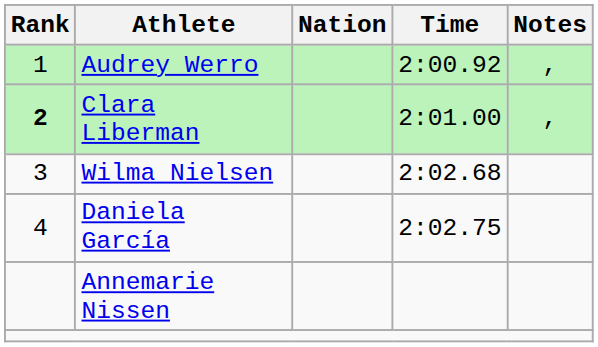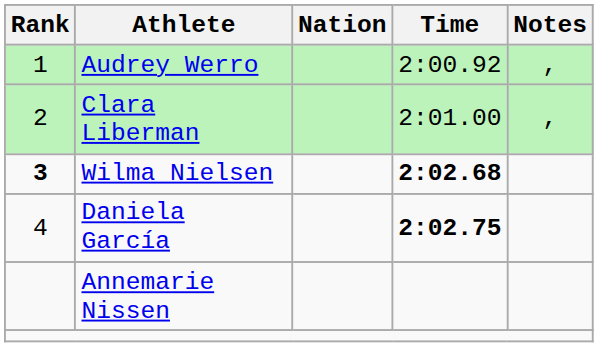(40, 119) bold -> (40, 119) normal
(40, 173) normal -> (40, 173) bold
(450, 173) normal -> (450, 173) bold
(450, 228) normal -> (450, 228) bold
